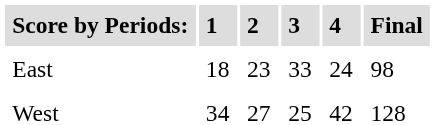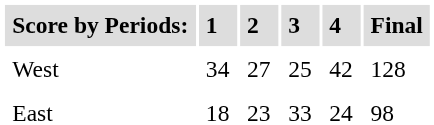rows swapped: (36, 113) <-> (33, 69)
